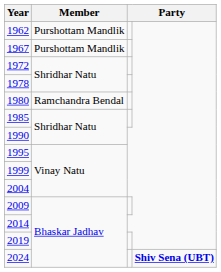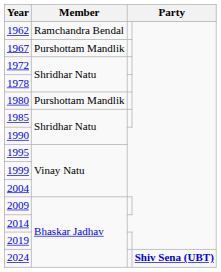(79, 30) Purshottam Mandlik -> (79, 30) Ramchandra Bendal
(79, 100) Ramchandra Bendal -> (79, 100) Purshottam Mandlik
